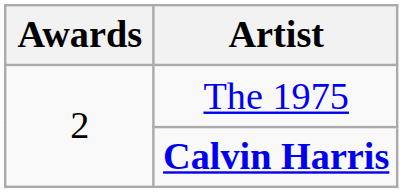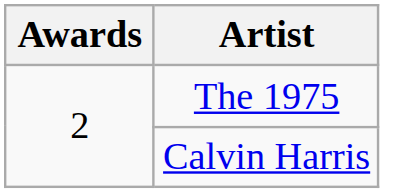(276, 156) bold -> (267, 156) normal
